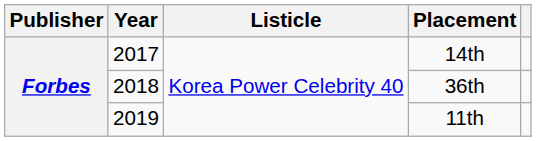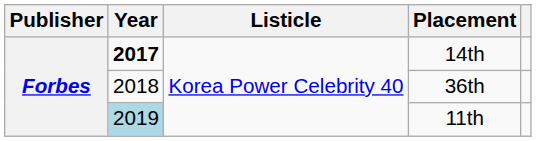(136, 53) normal -> (136, 53) bold
(136, 119) no background -> (136, 119) lightblue background
